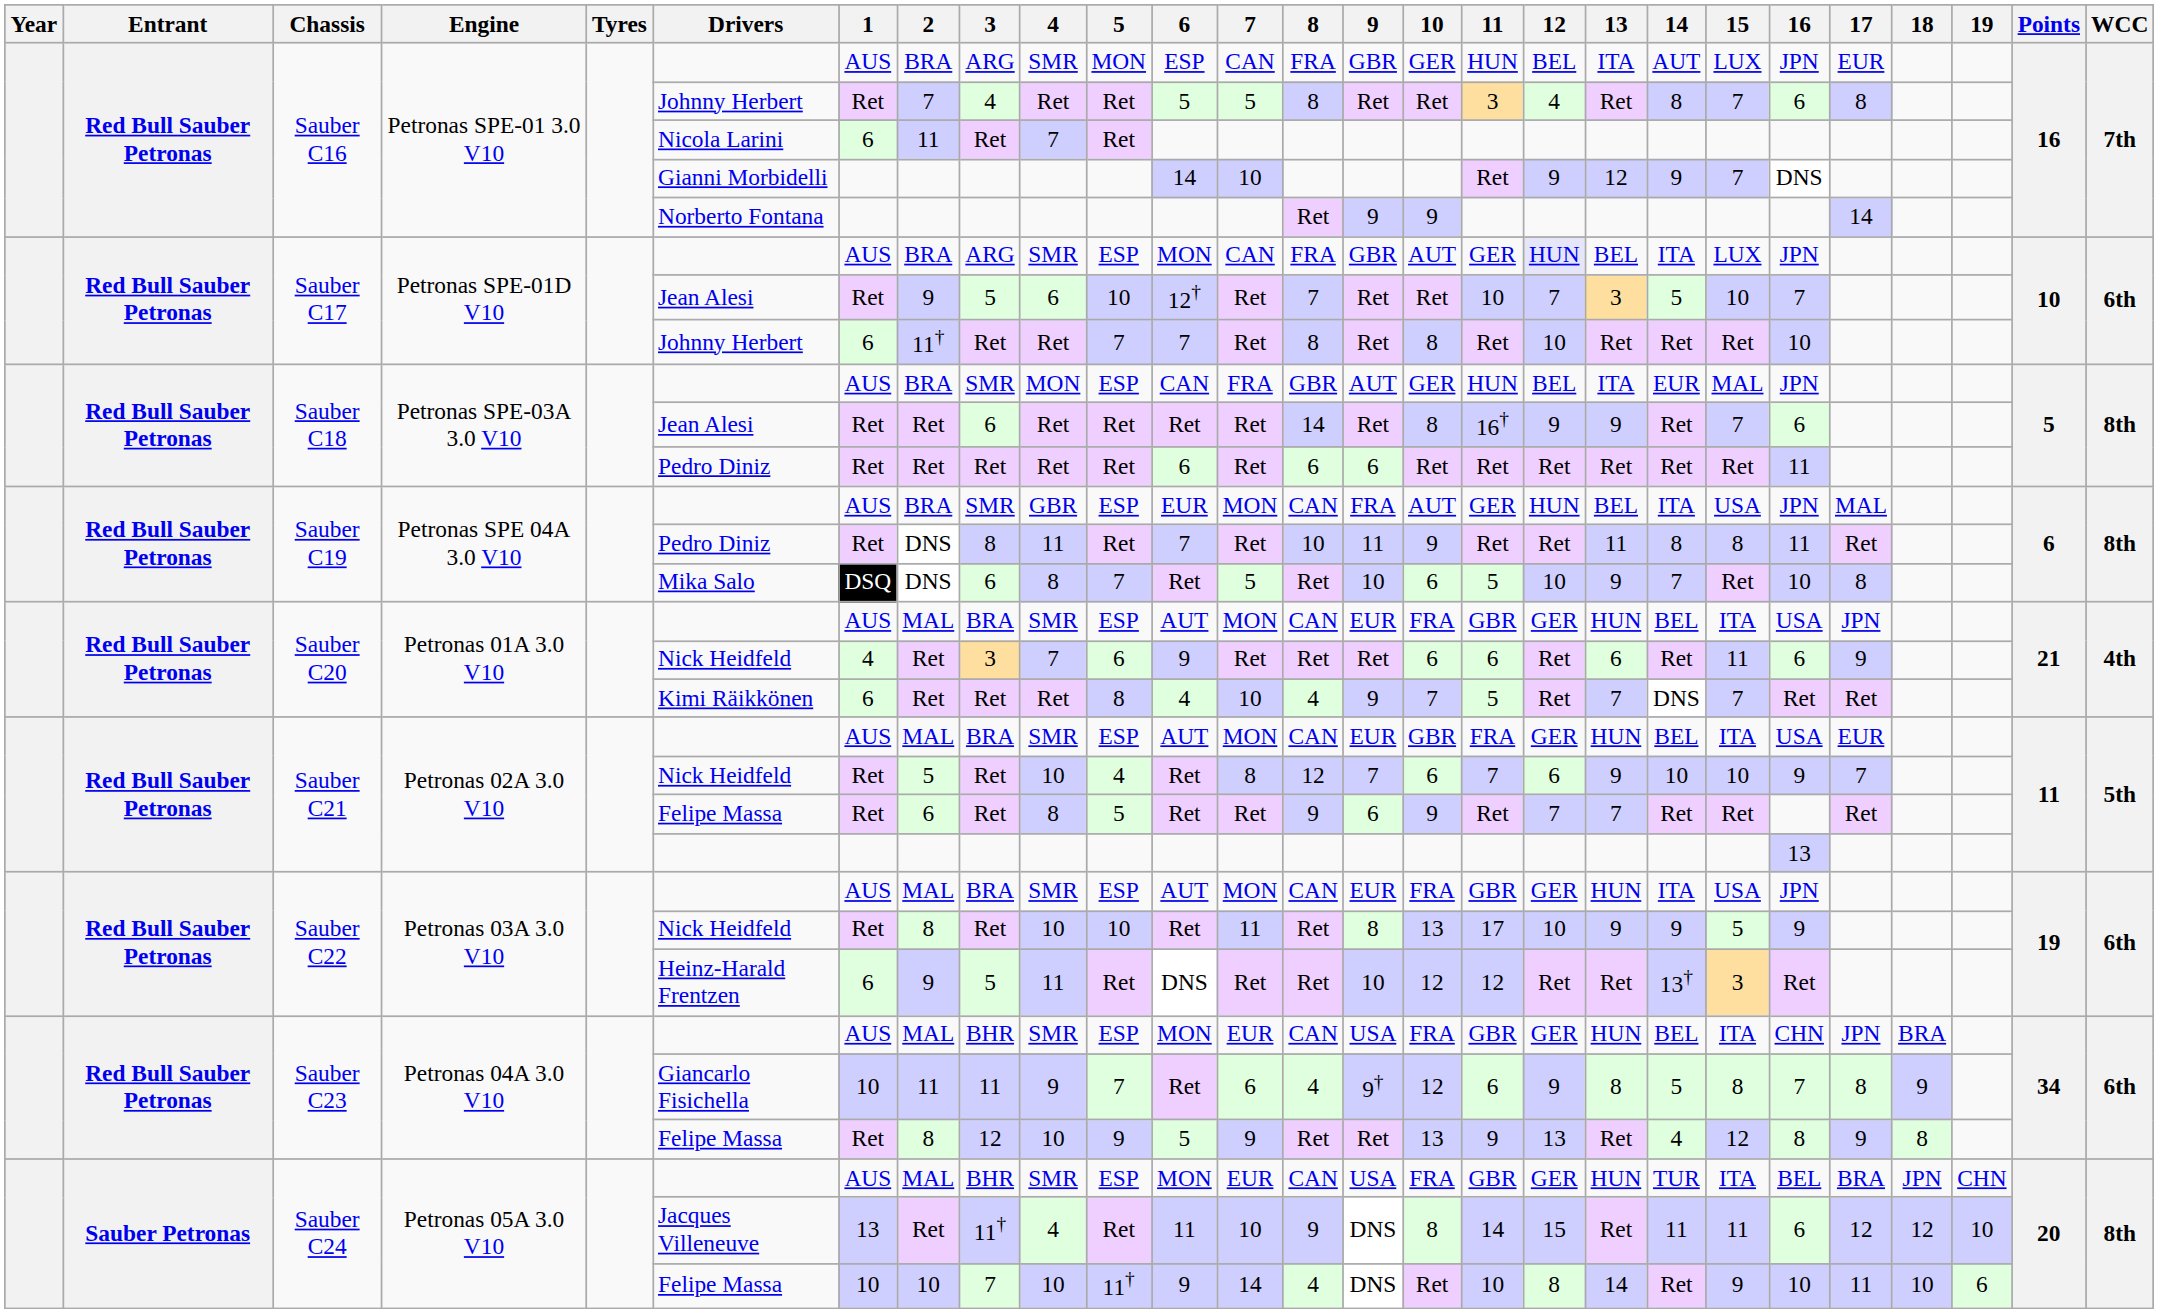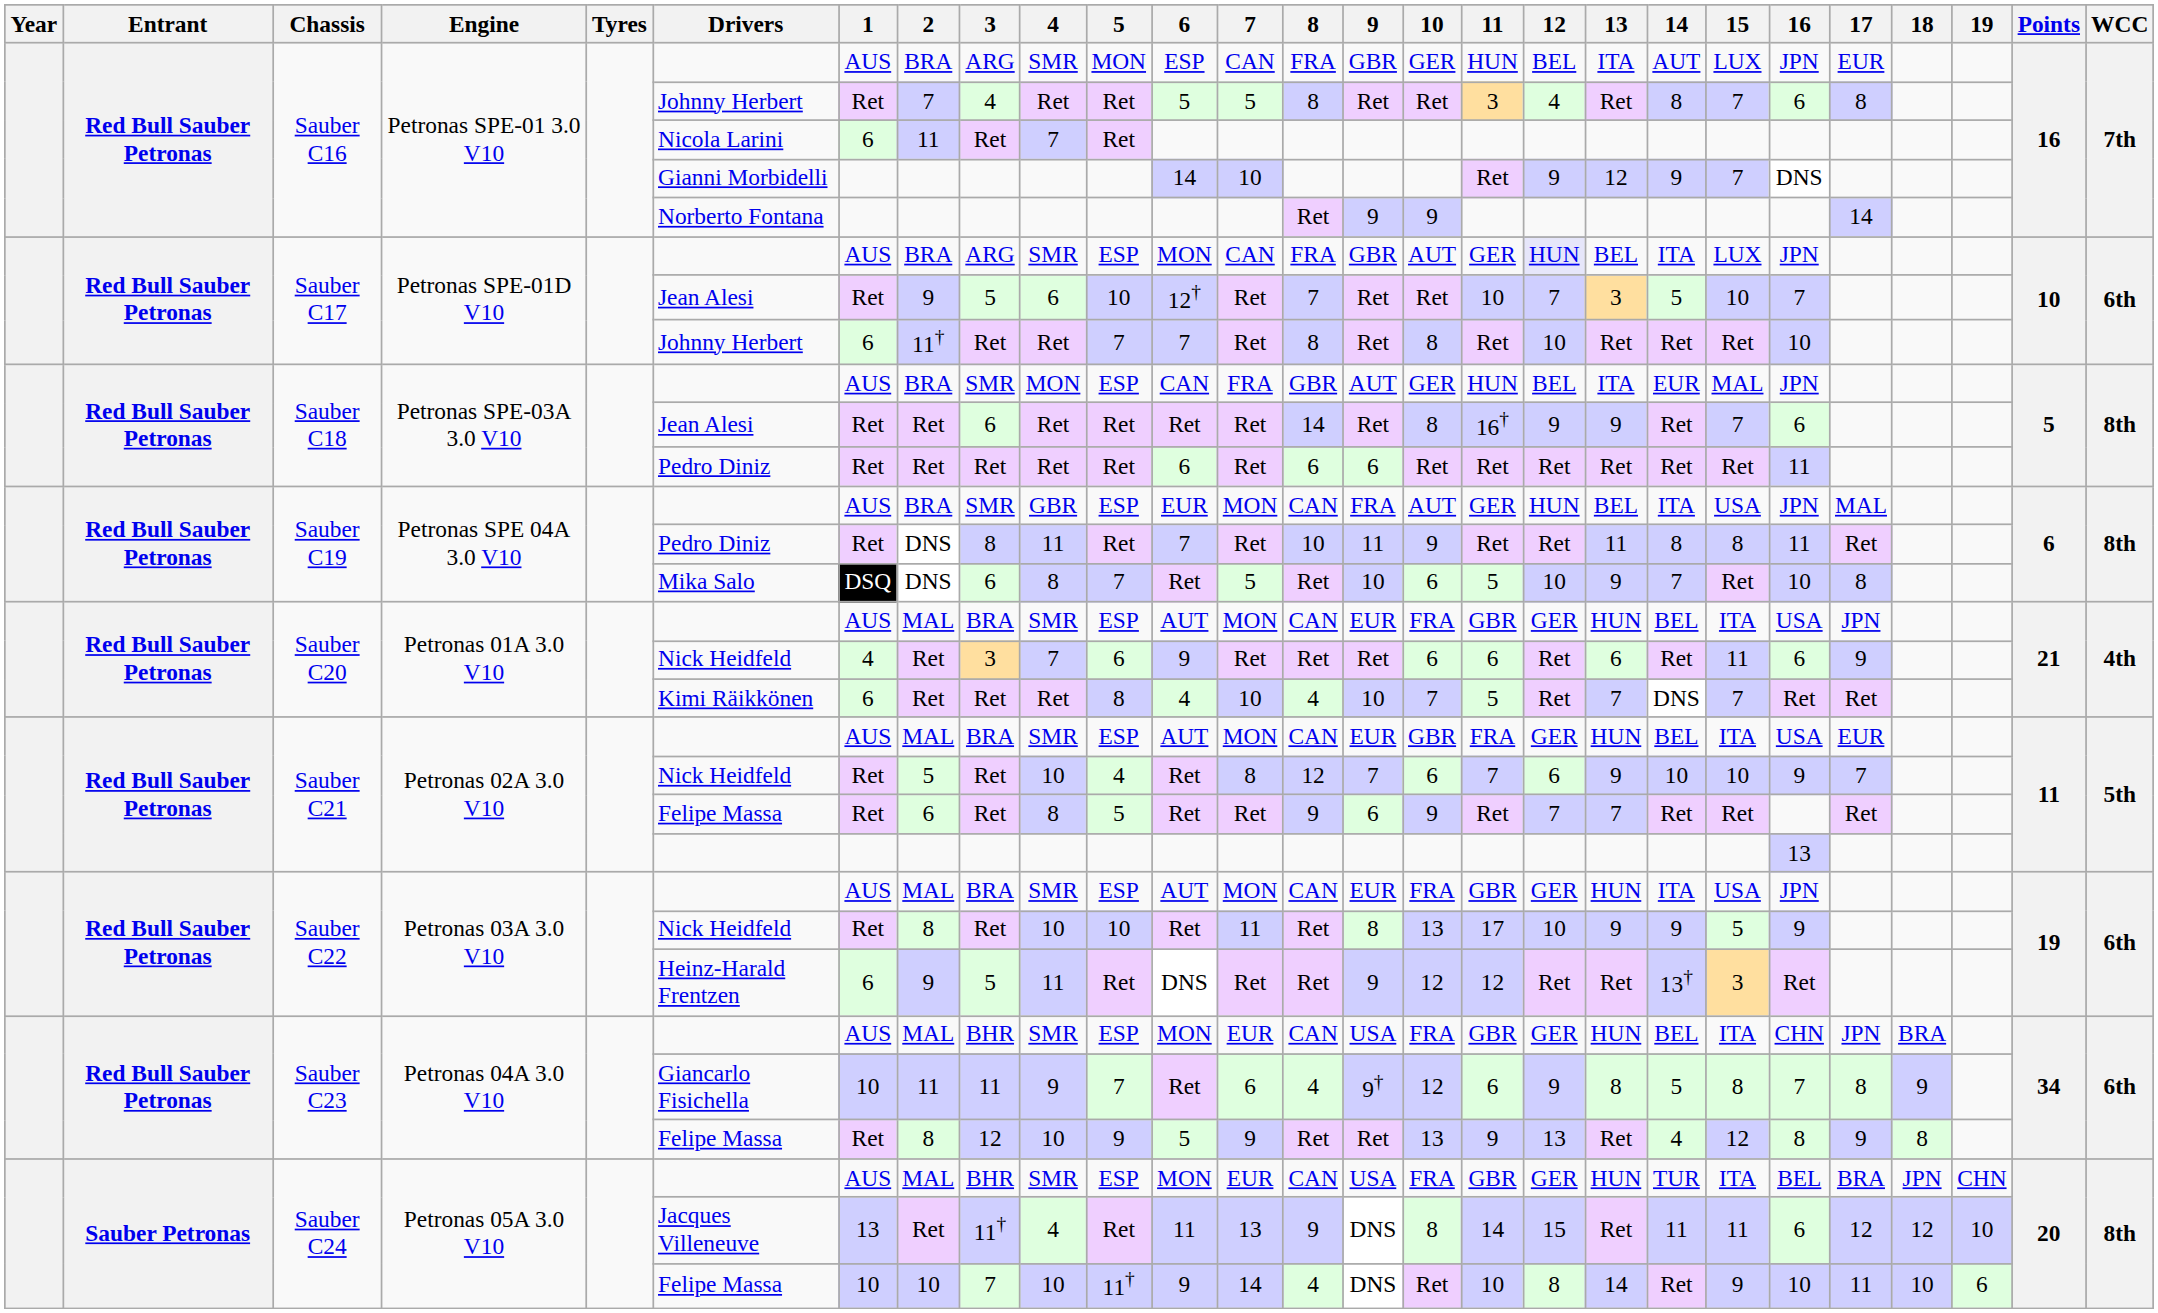(1373, 697) 9 -> (1373, 697) 10
(1373, 981) 10 -> (1373, 981) 9
(1250, 1229) 10 -> (1250, 1229) 13
